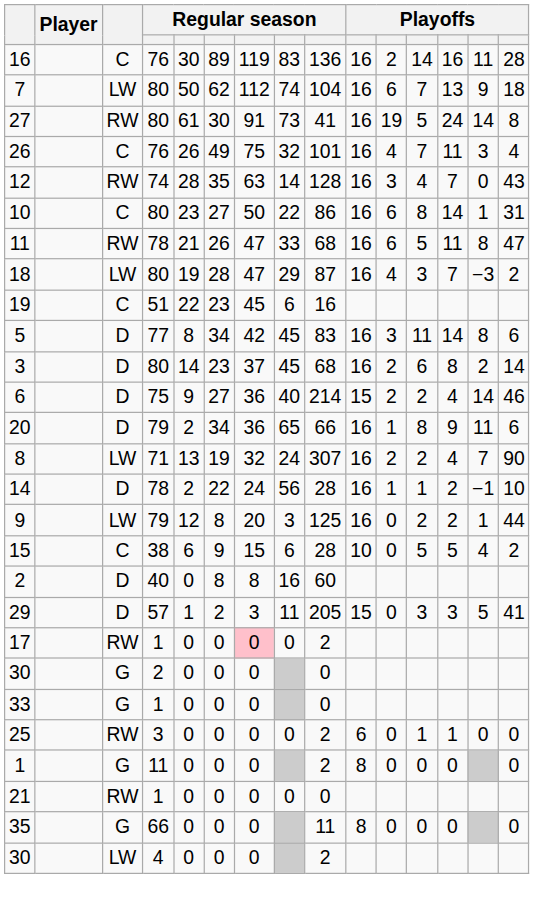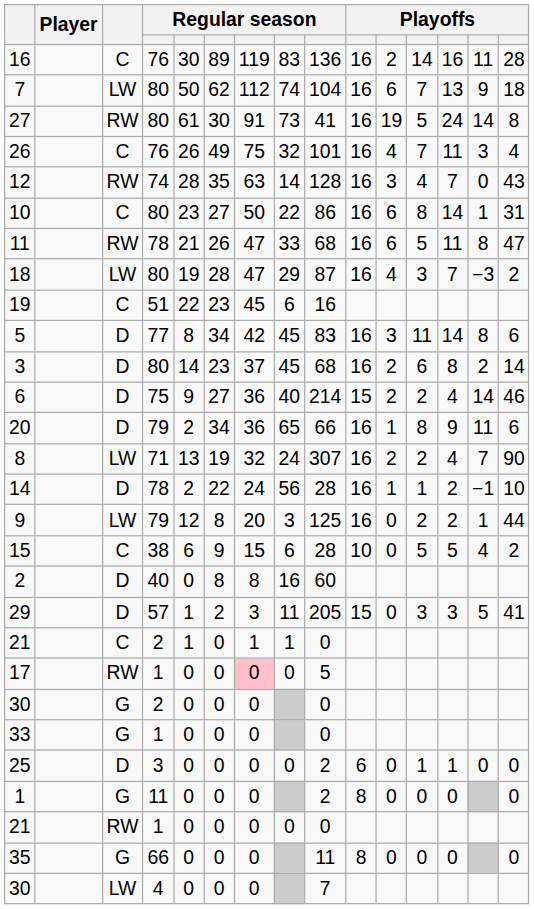+ row: (20, 642)
(325, 642) 2 -> (325, 673) 5
(123, 734) RW -> (123, 765) D
(325, 857) 2 -> (325, 888) 7
